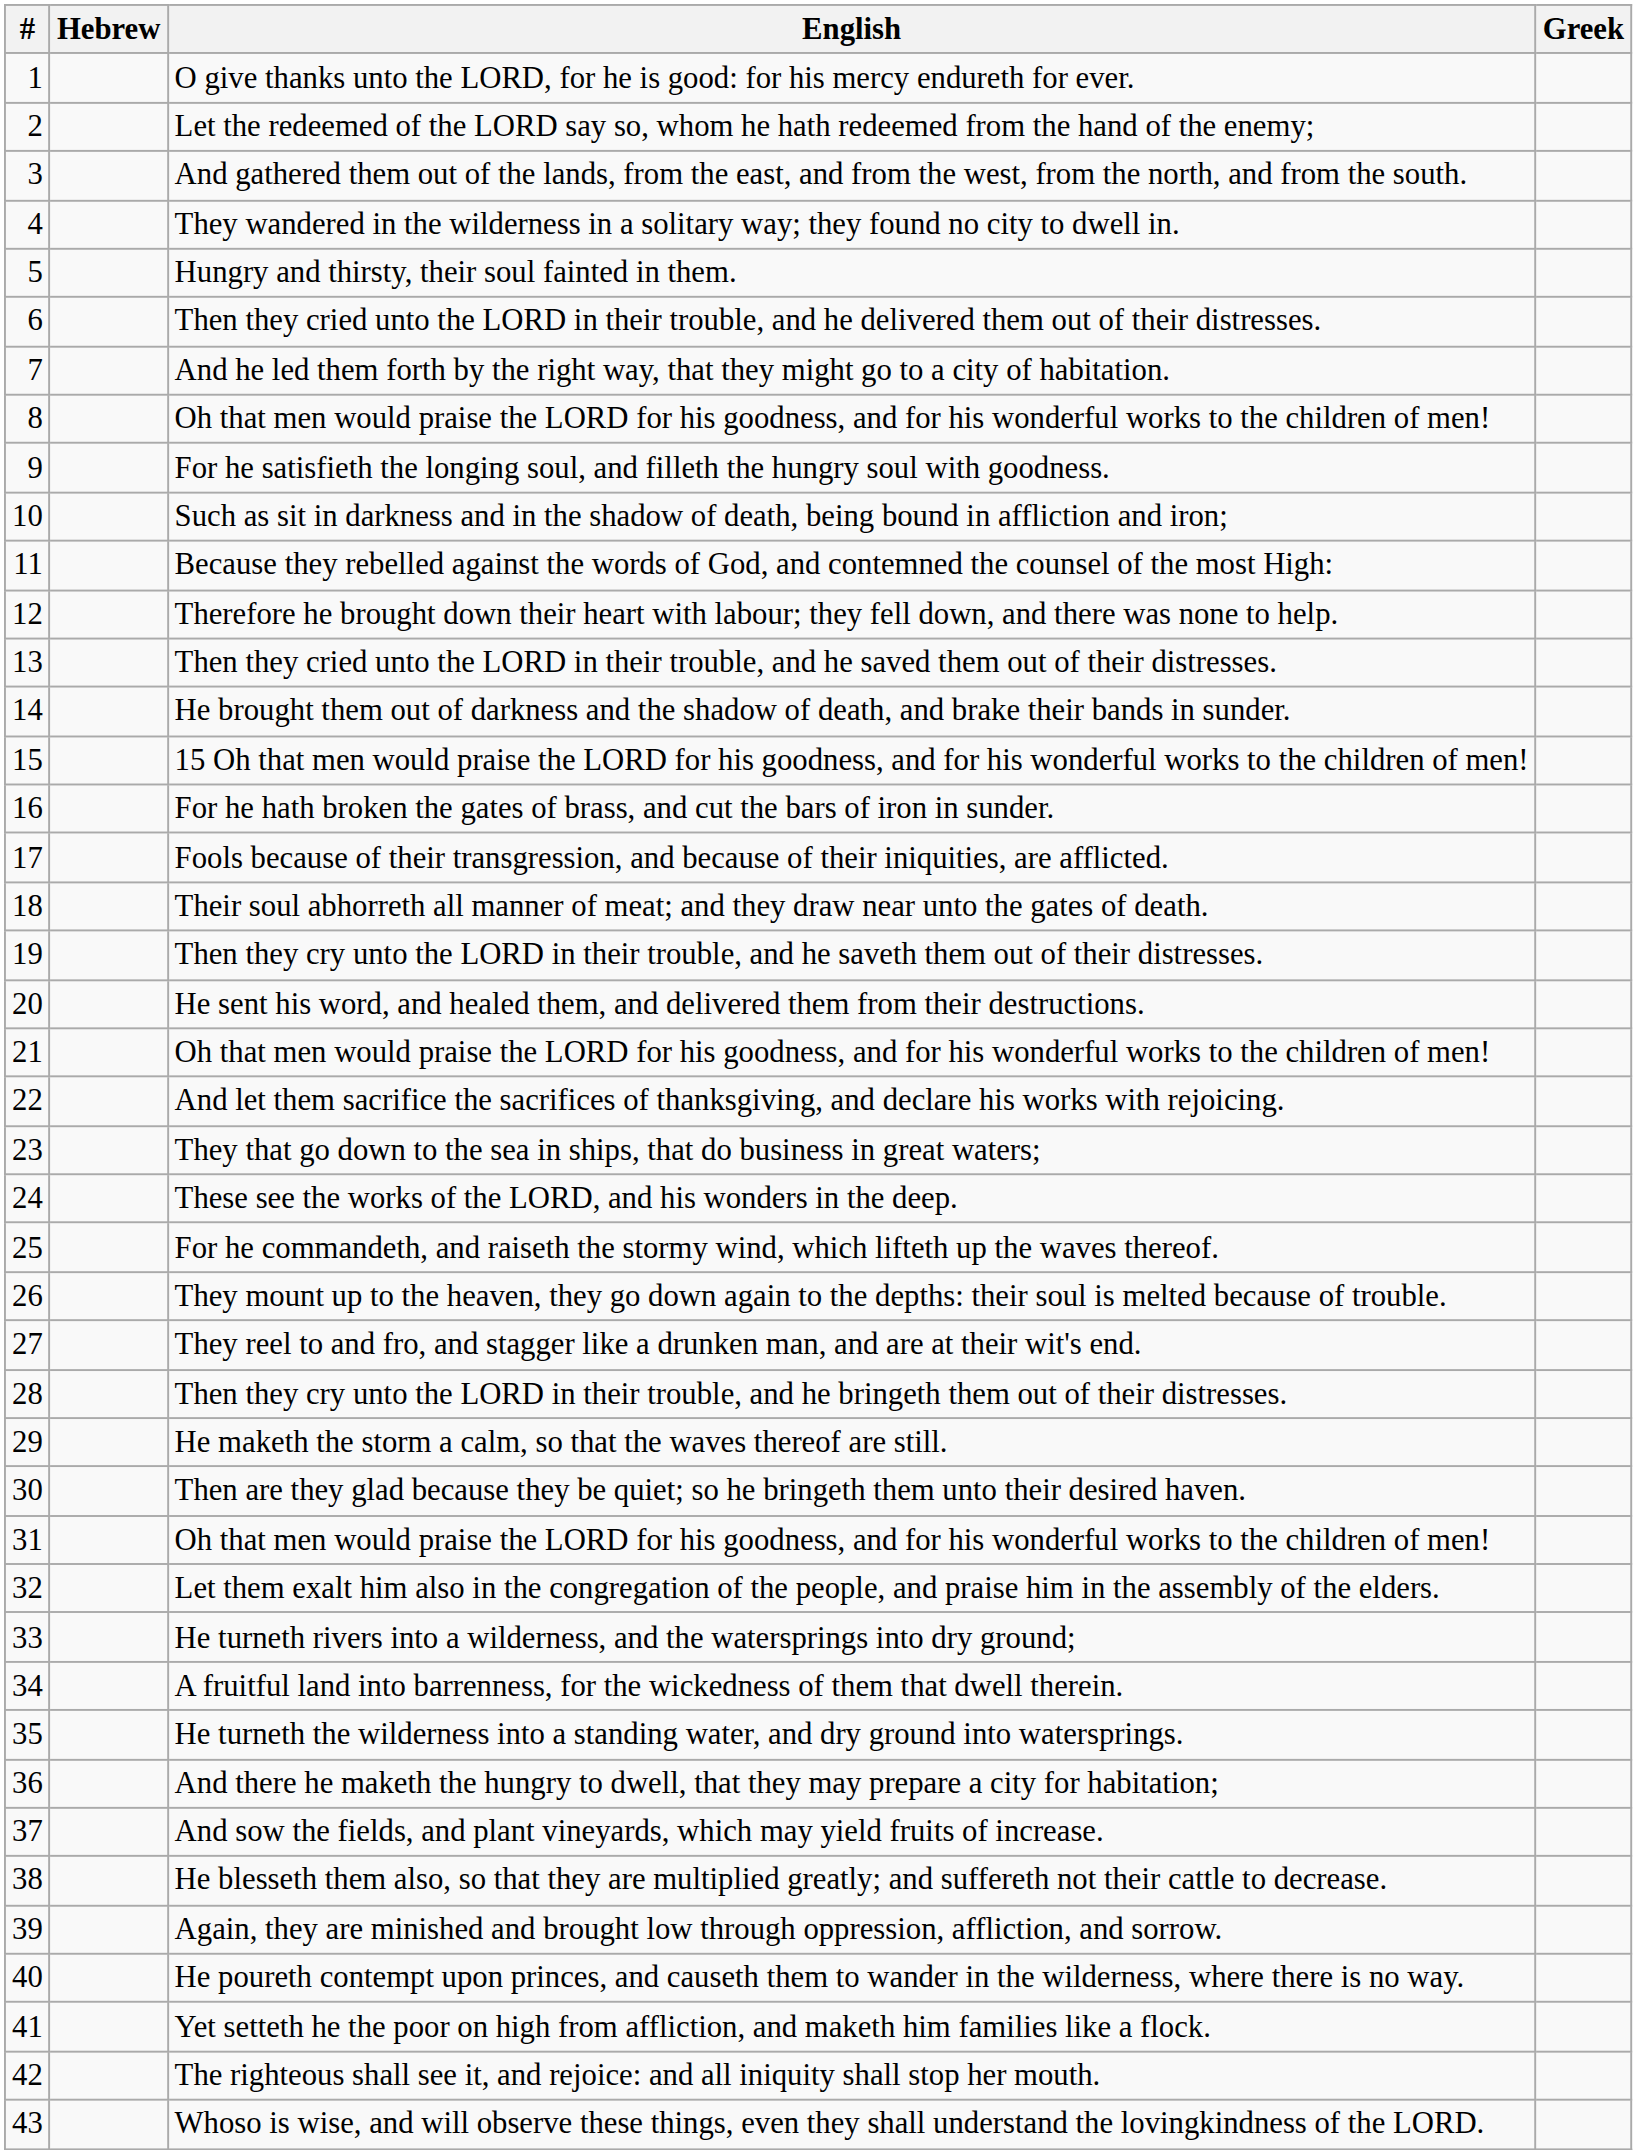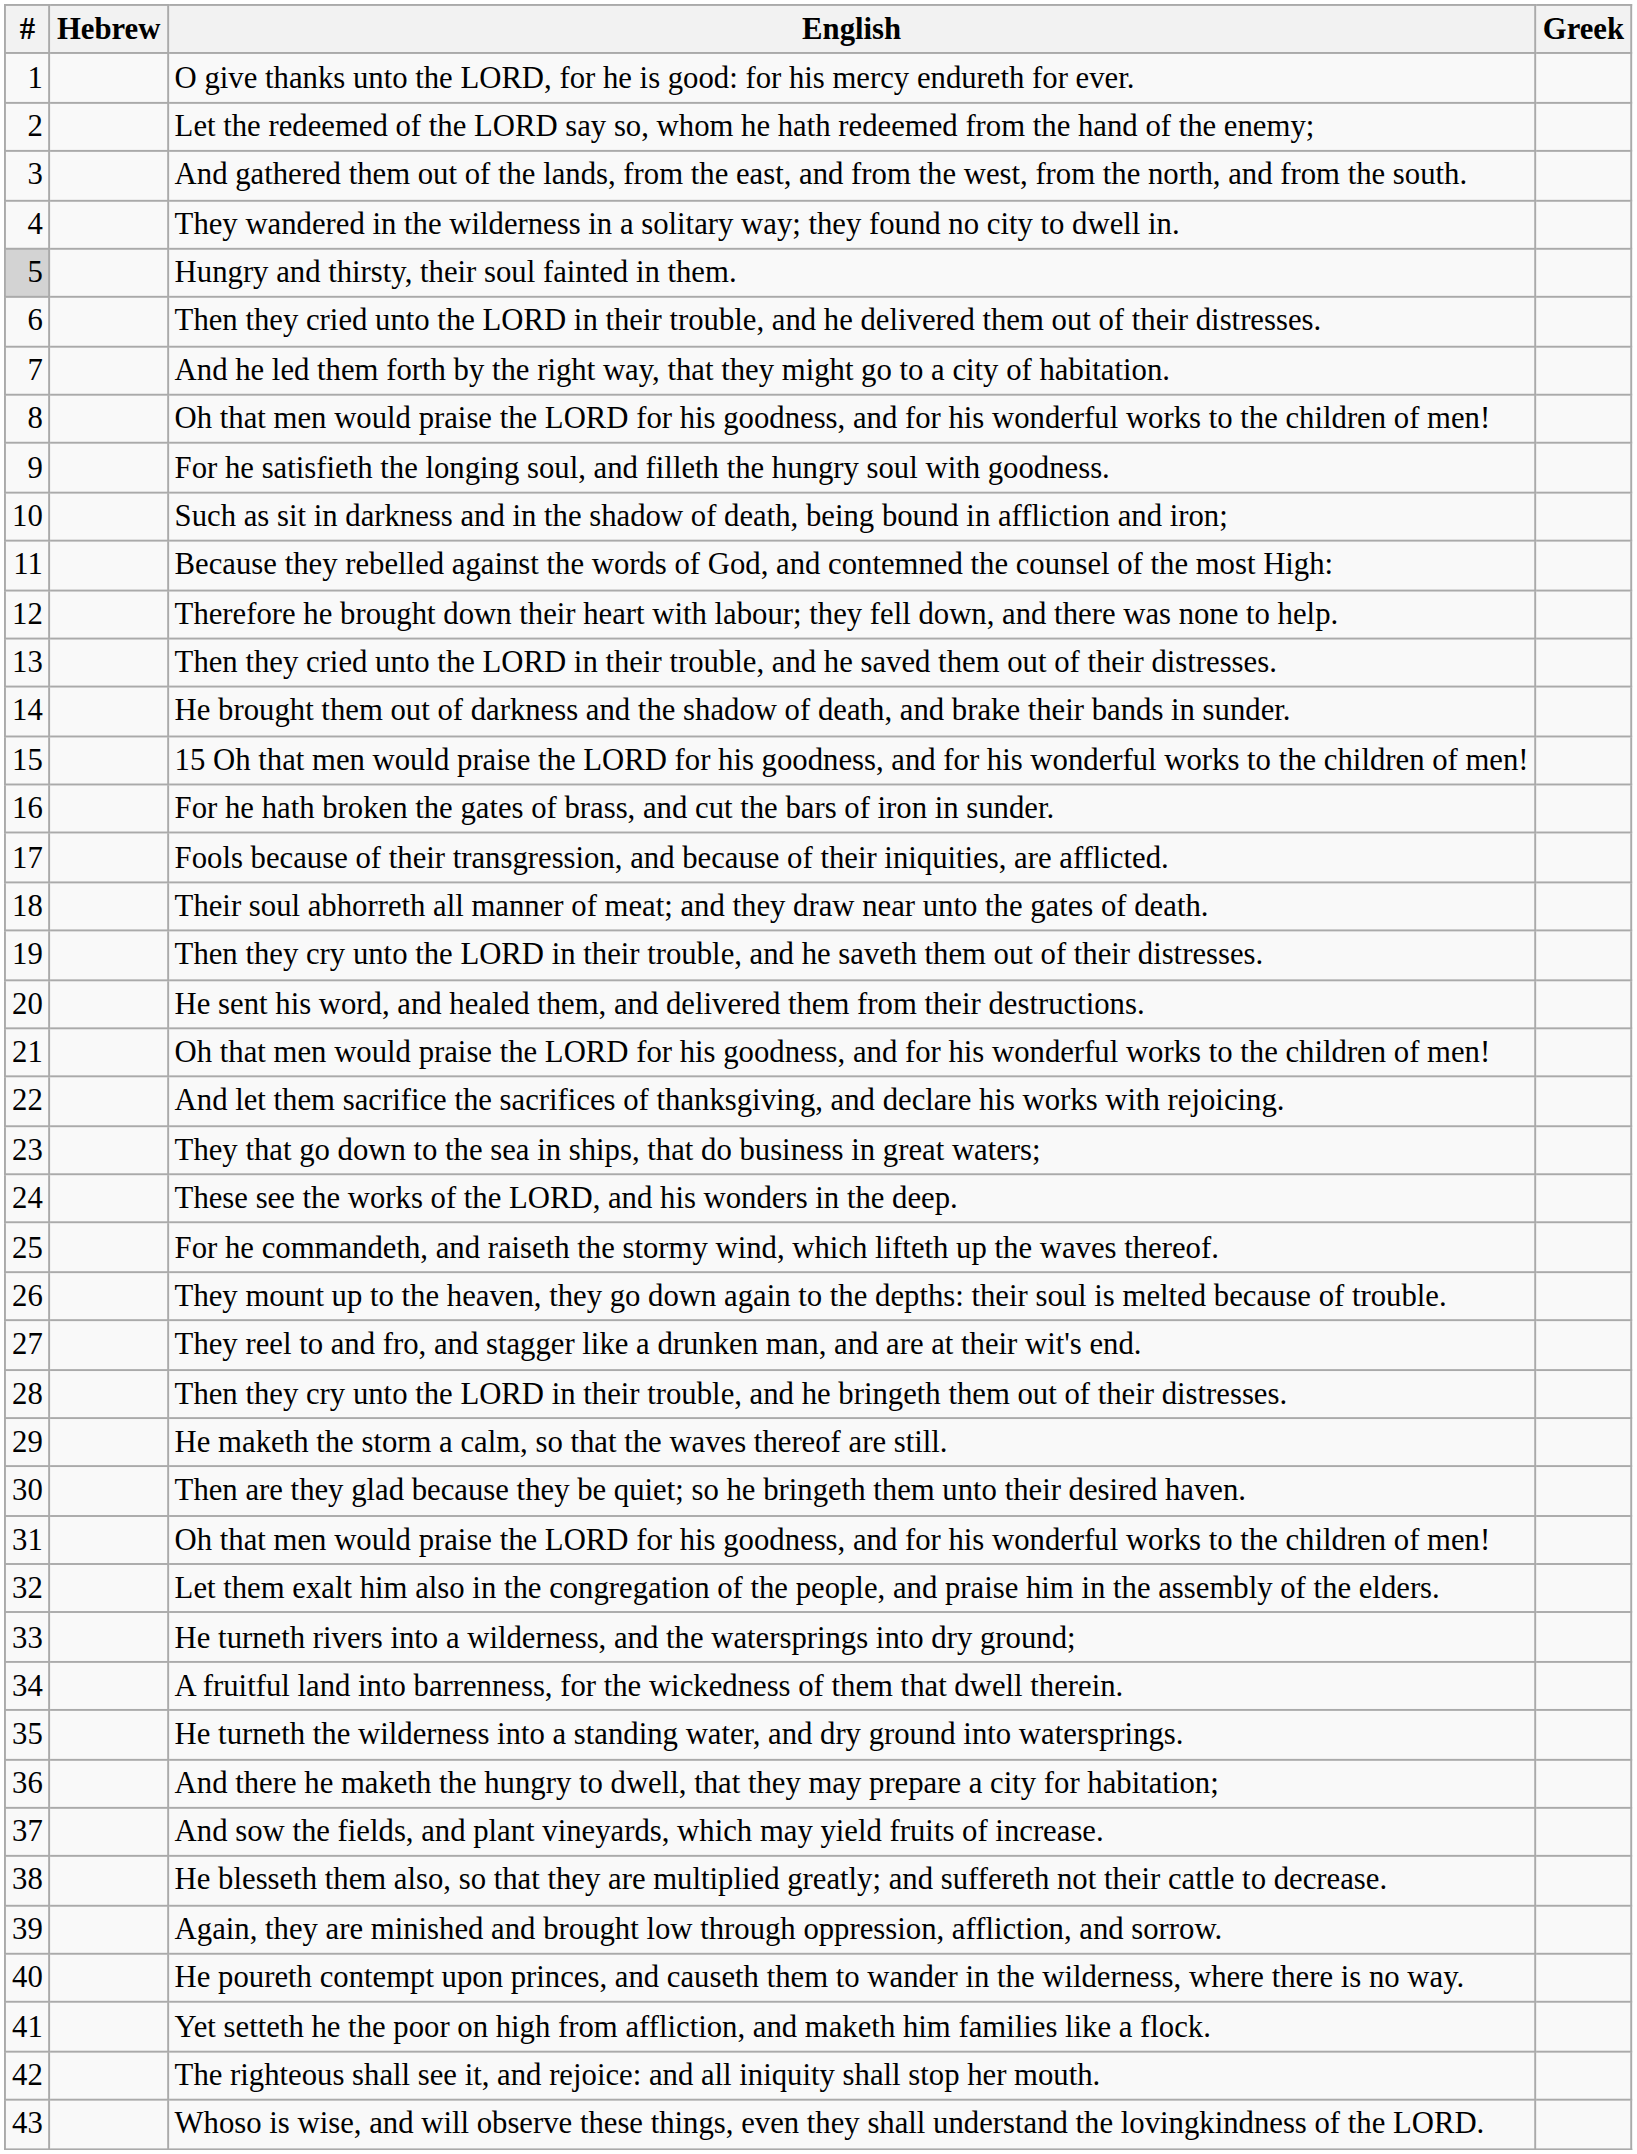(35, 272) no background -> (35, 272) lightgrey background
